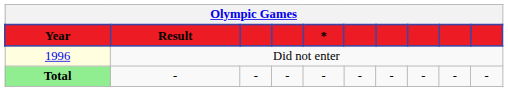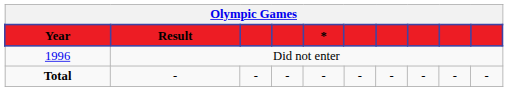(58, 56) lightyellow background -> (58, 56) no background
(58, 76) lightgreen background -> (58, 76) no background
